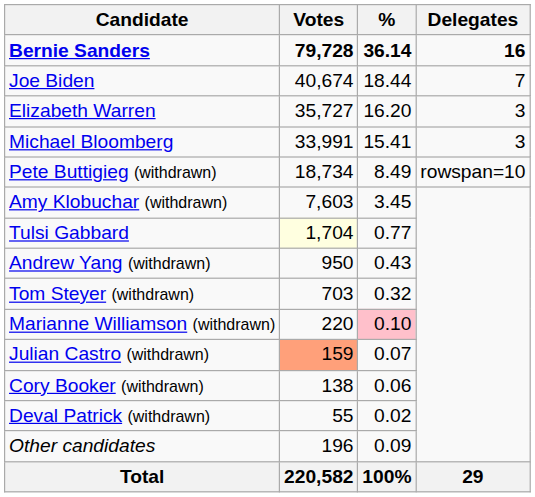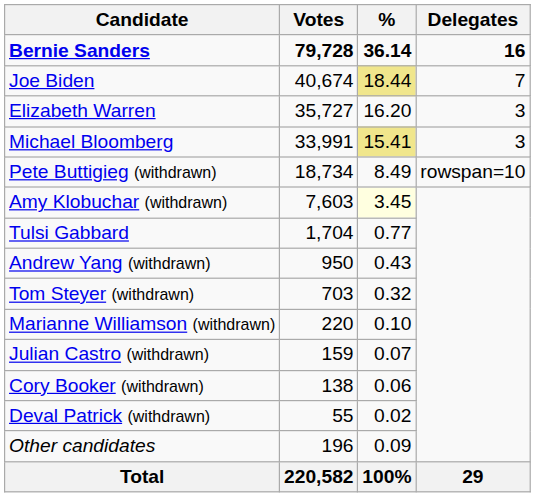(387, 80) no background -> (387, 80) khaki background
(387, 141) no background -> (387, 141) khaki background
(393, 202) no background -> (393, 202) lightyellow background
(329, 232) lightyellow background -> (329, 232) no background
(393, 324) pink background -> (393, 324) no background
(337, 354) lightsalmon background -> (337, 354) no background
